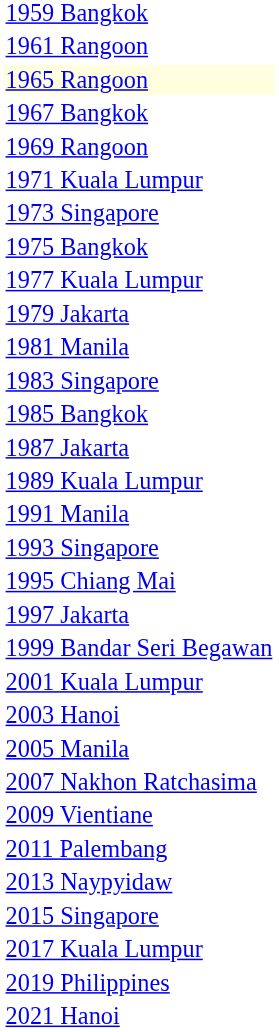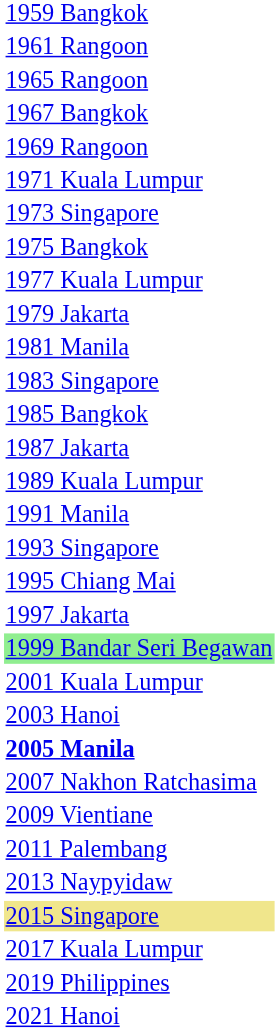(77, 79) lightyellow background -> (77, 79) no background
(139, 648) no background -> (139, 648) lightgreen background
(67, 748) normal -> (70, 748) bold
(82, 915) no background -> (82, 915) khaki background
